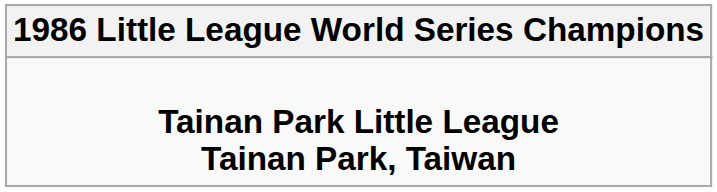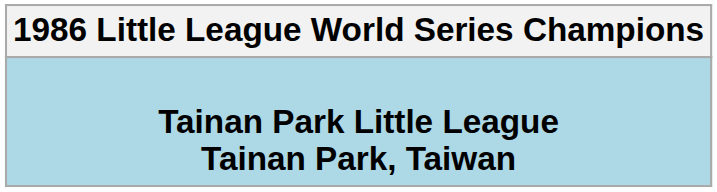(359, 139) no background -> (359, 139) lightblue background
